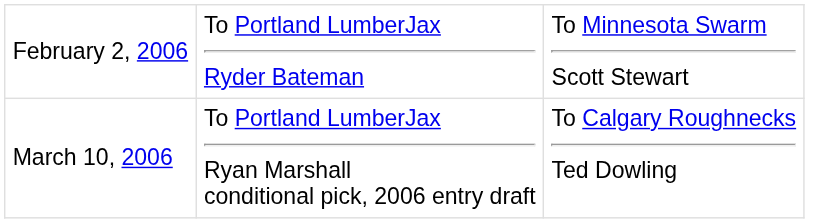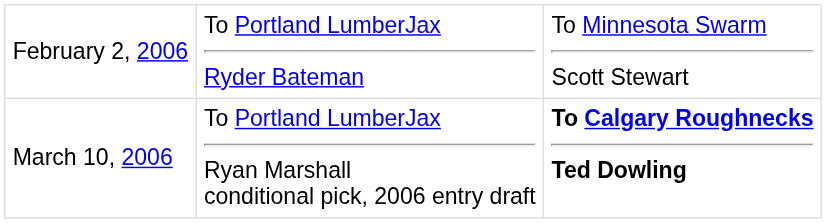(674, 144) normal -> (683, 144) bold
